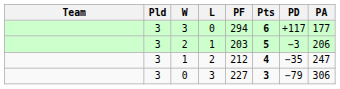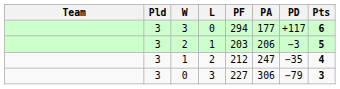columns swapped: (321, 12) <-> (266, 12)
